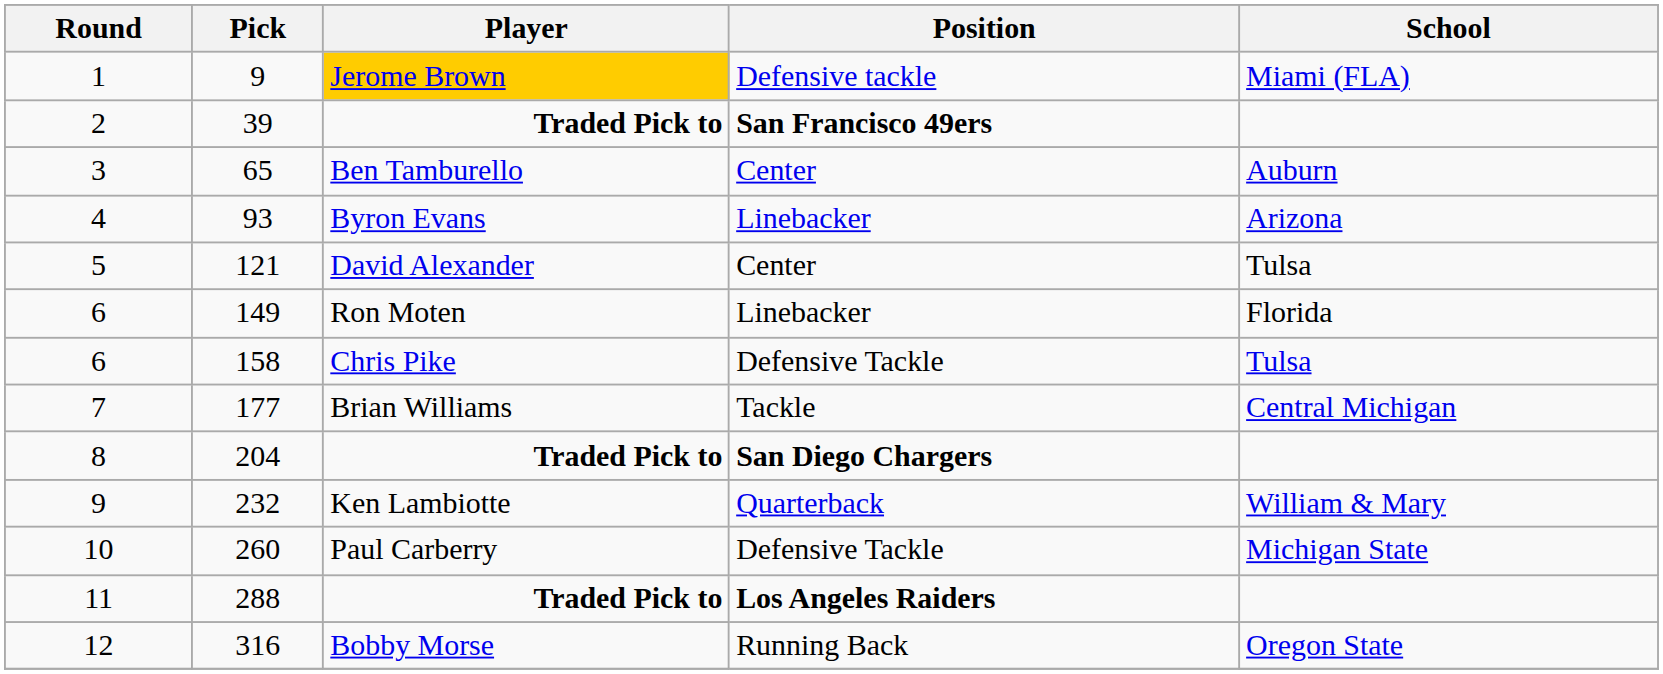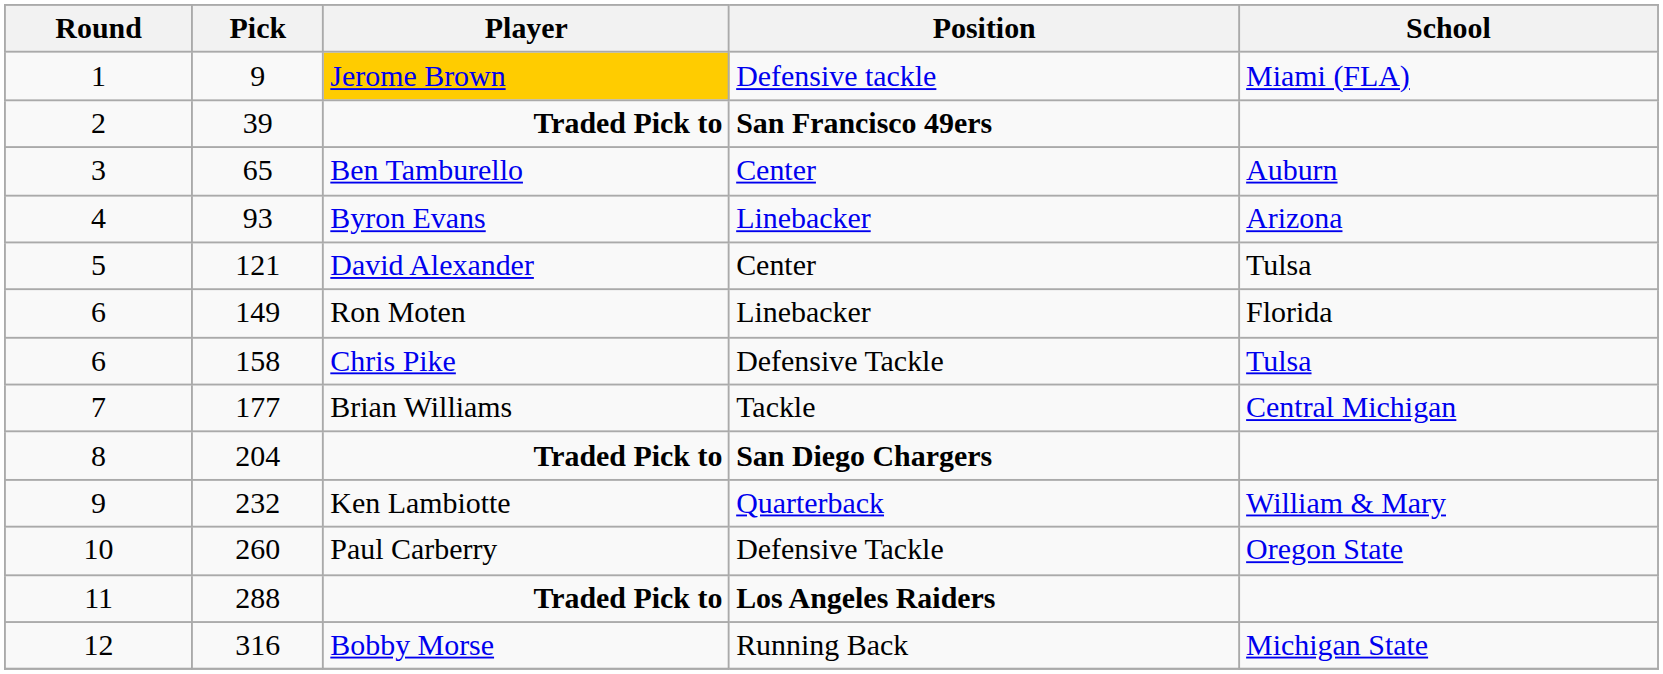(1337, 550) Michigan State -> (1325, 550) Oregon State
(1325, 645) Oregon State -> (1337, 645) Michigan State
